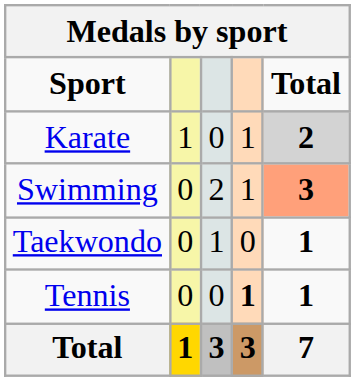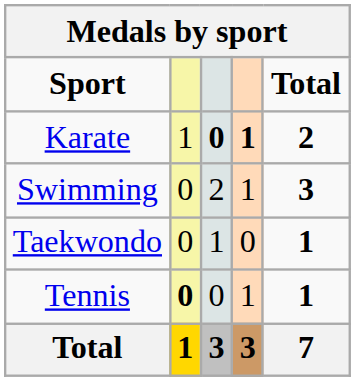(216, 136) normal -> (216, 136) bold
(248, 136) normal -> (248, 136) bold
(306, 136) lightgrey background -> (306, 136) no background
(306, 189) lightsalmon background -> (306, 189) no background
(185, 295) normal -> (185, 295) bold
(248, 295) bold -> (248, 295) normal
